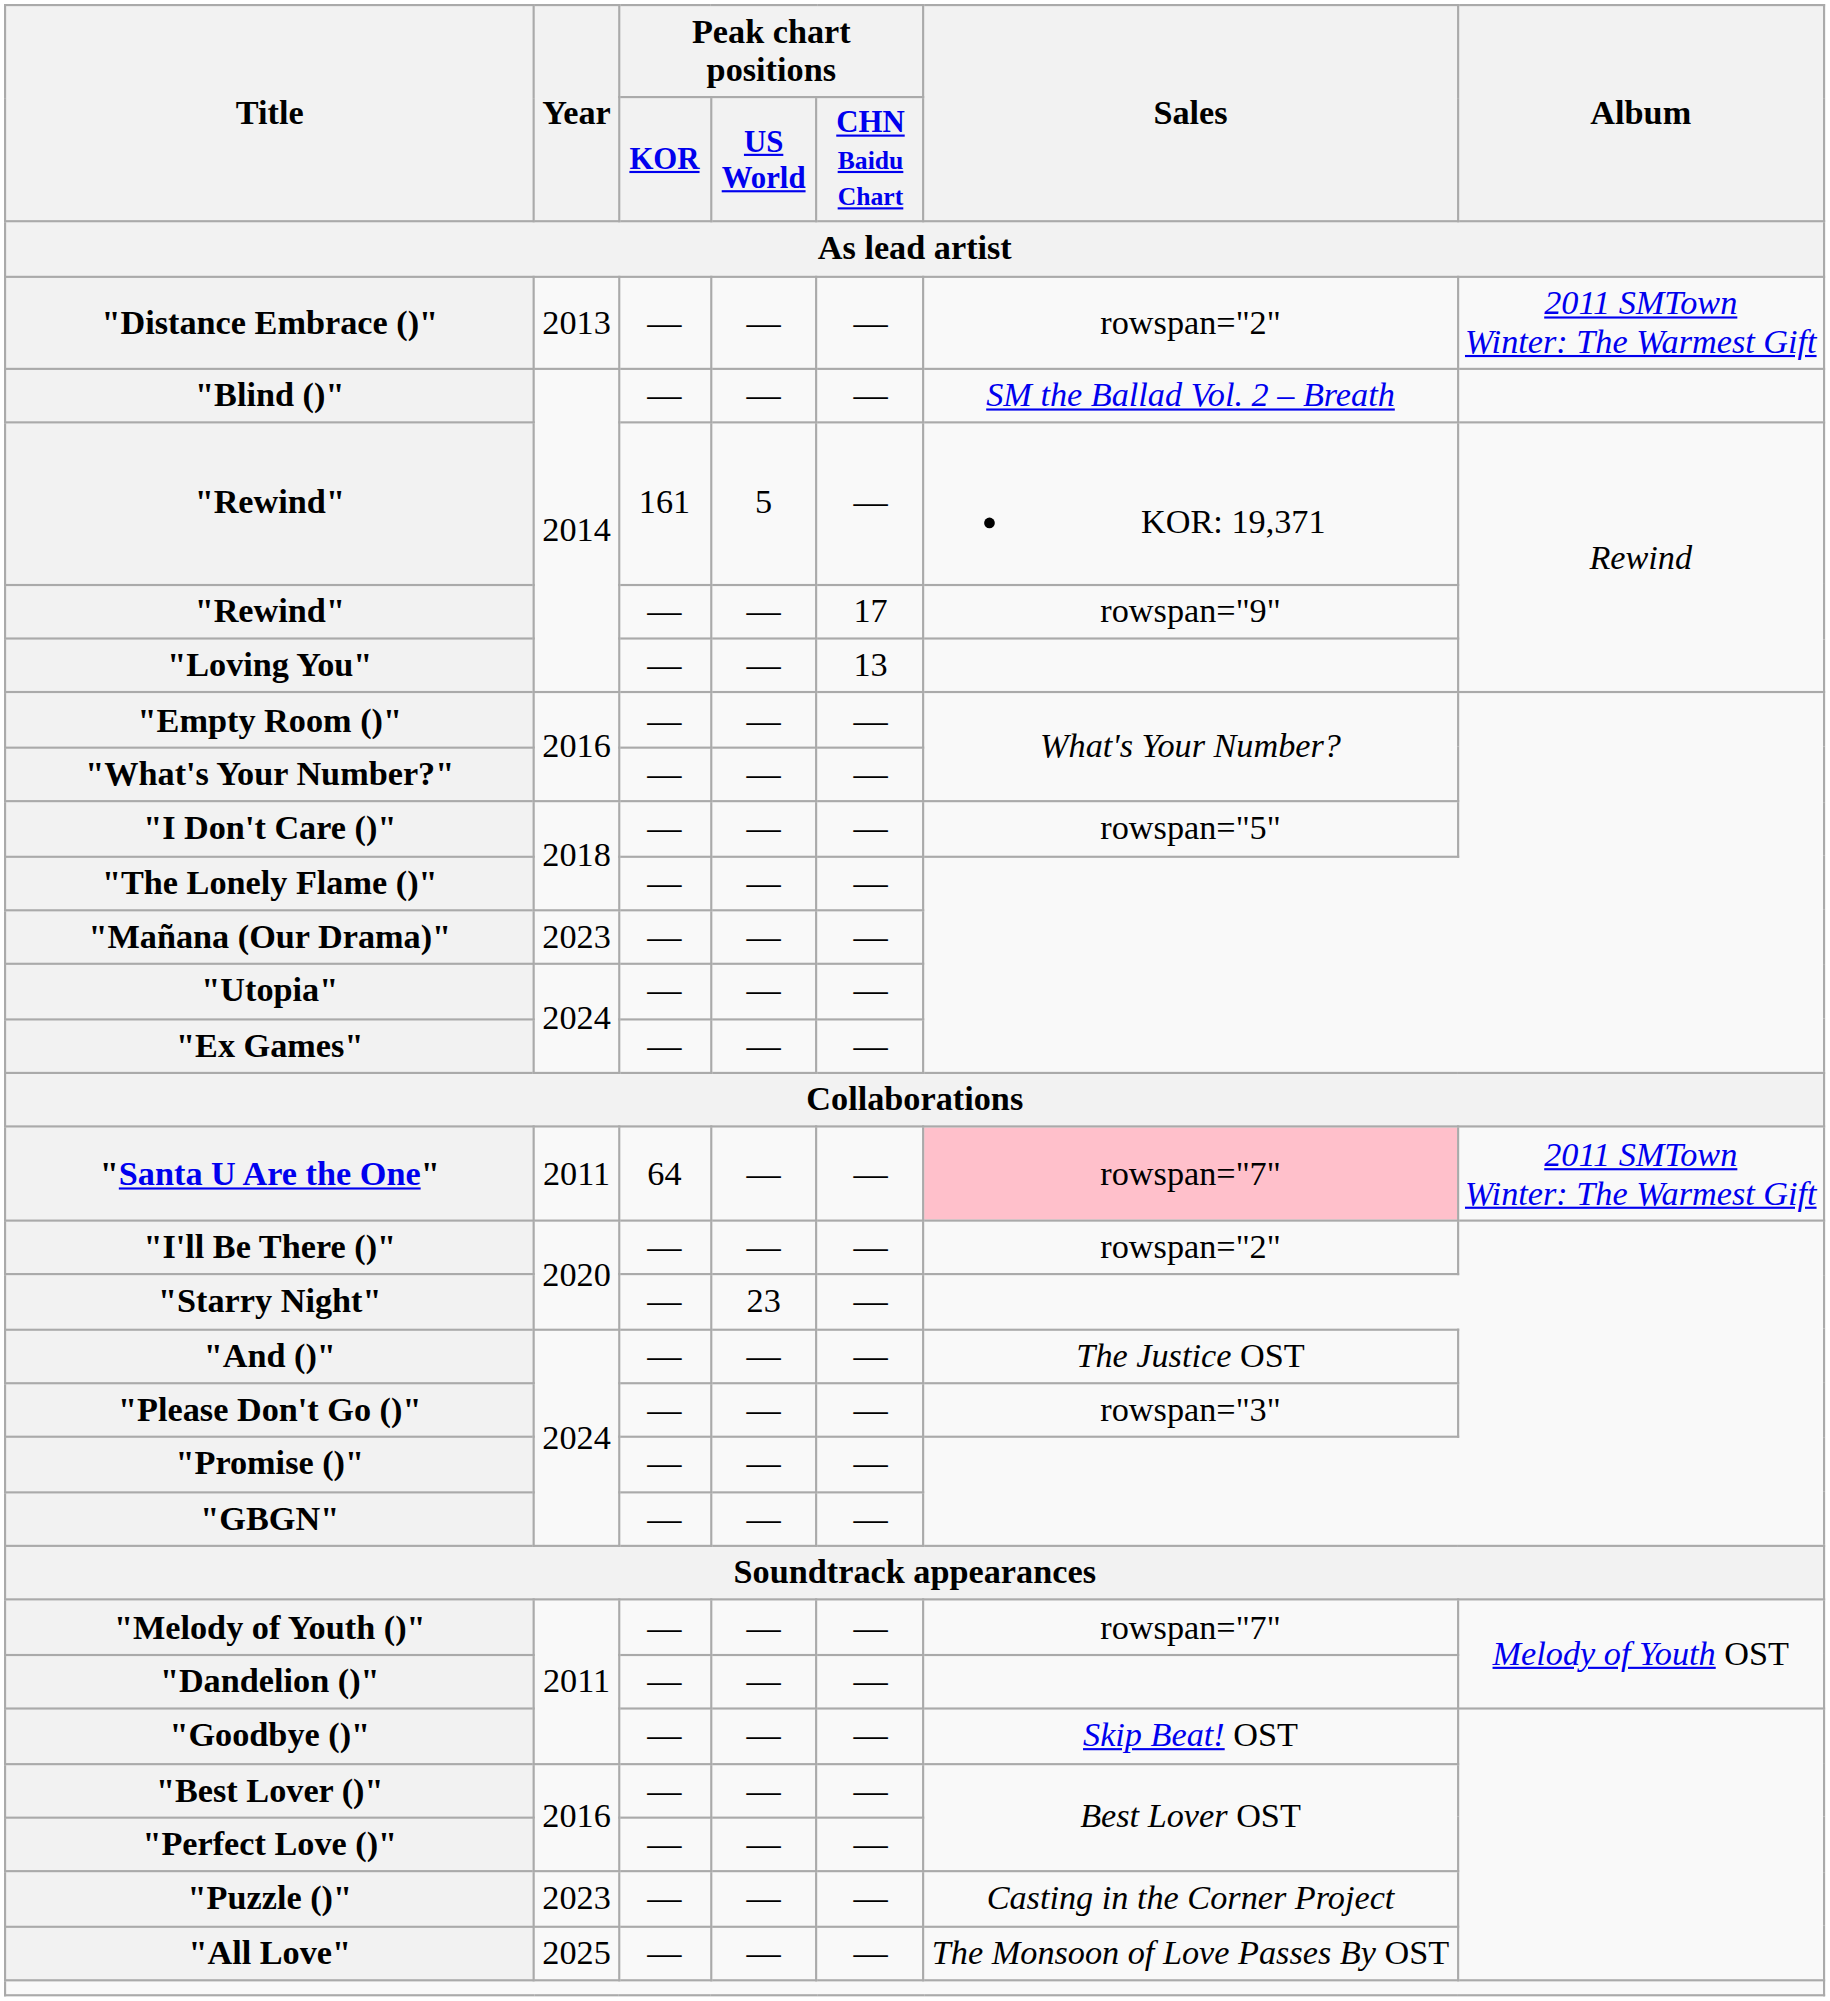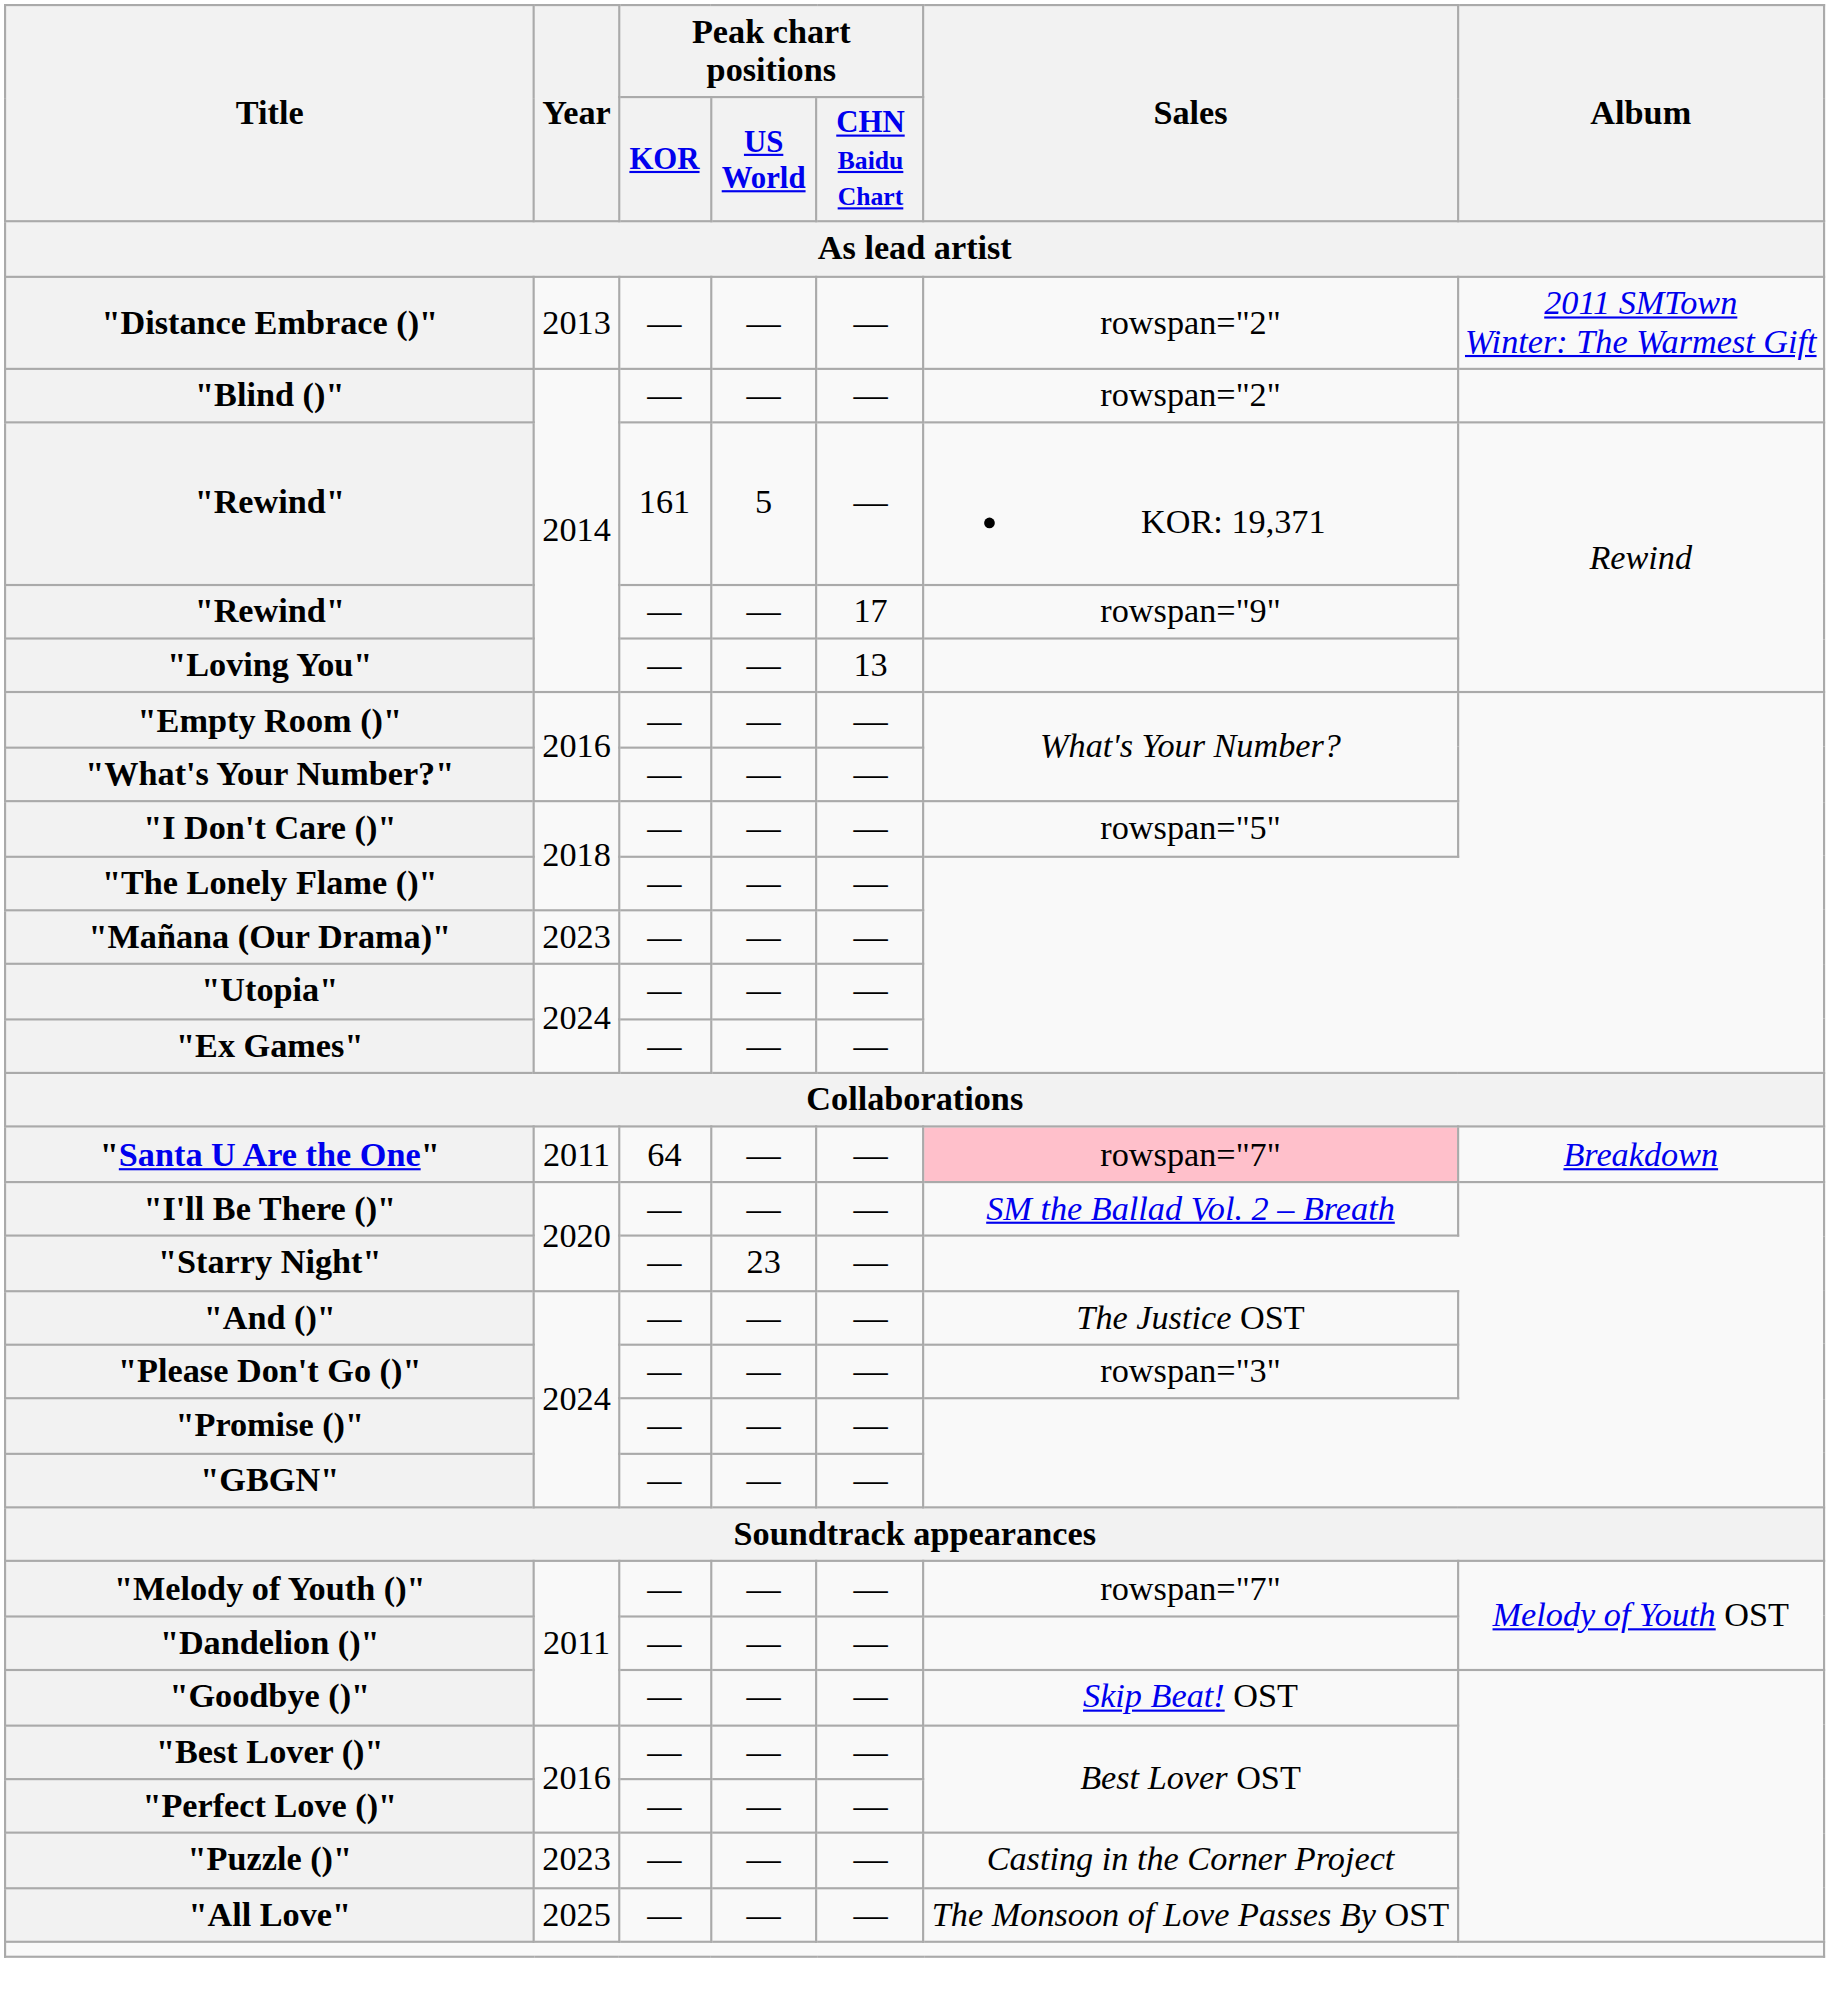(1190, 395) SM the Ballad Vol. 2 – Breath -> (1191, 395) rowspan="2"
(1641, 1173) 2011 SMTown Winter: The Warmest Gift -> (1641, 1153) Breakdown
(1191, 1246) rowspan="2" -> (1190, 1208) SM the Ballad Vol. 2 – Breath
